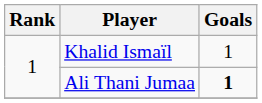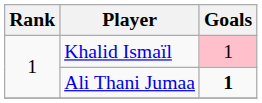(228, 51) no background -> (228, 51) pink background
